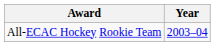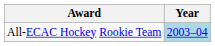(187, 32) no background -> (187, 32) lightblue background
